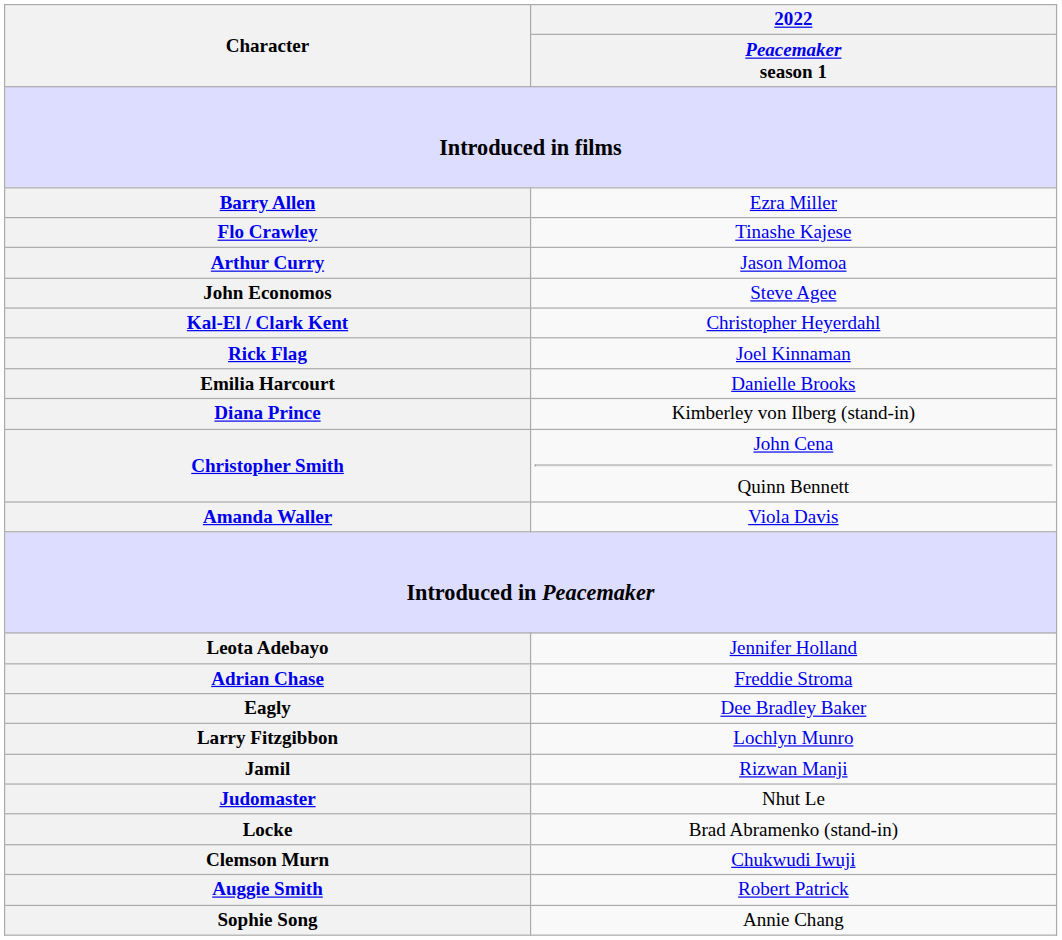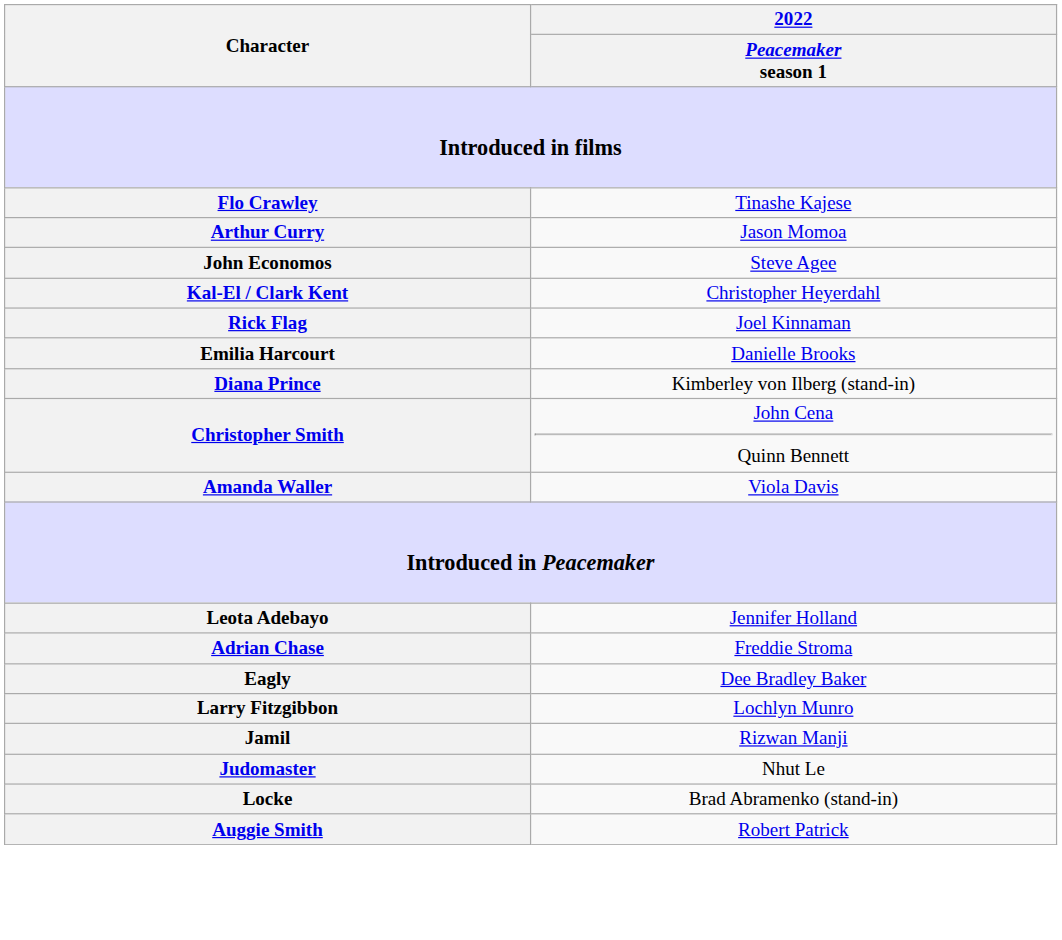- row: (268, 202)
- row: (268, 859)
- row: (268, 919)
